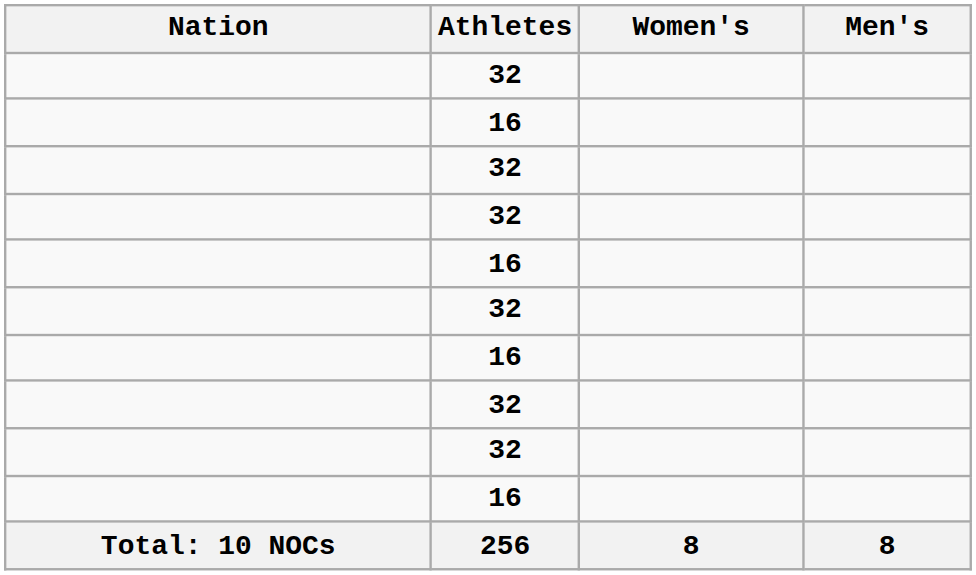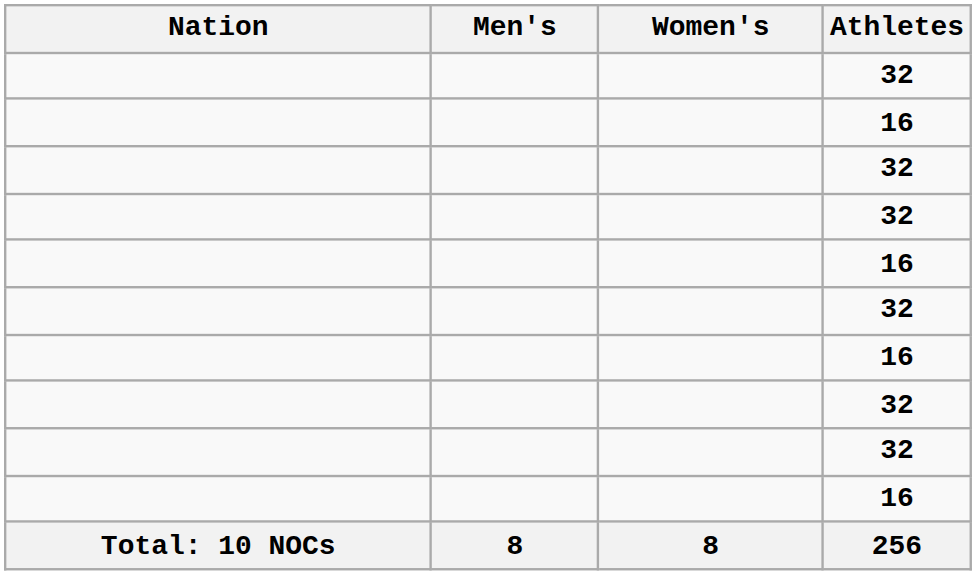columns swapped: (887, 28) <-> (505, 28)
